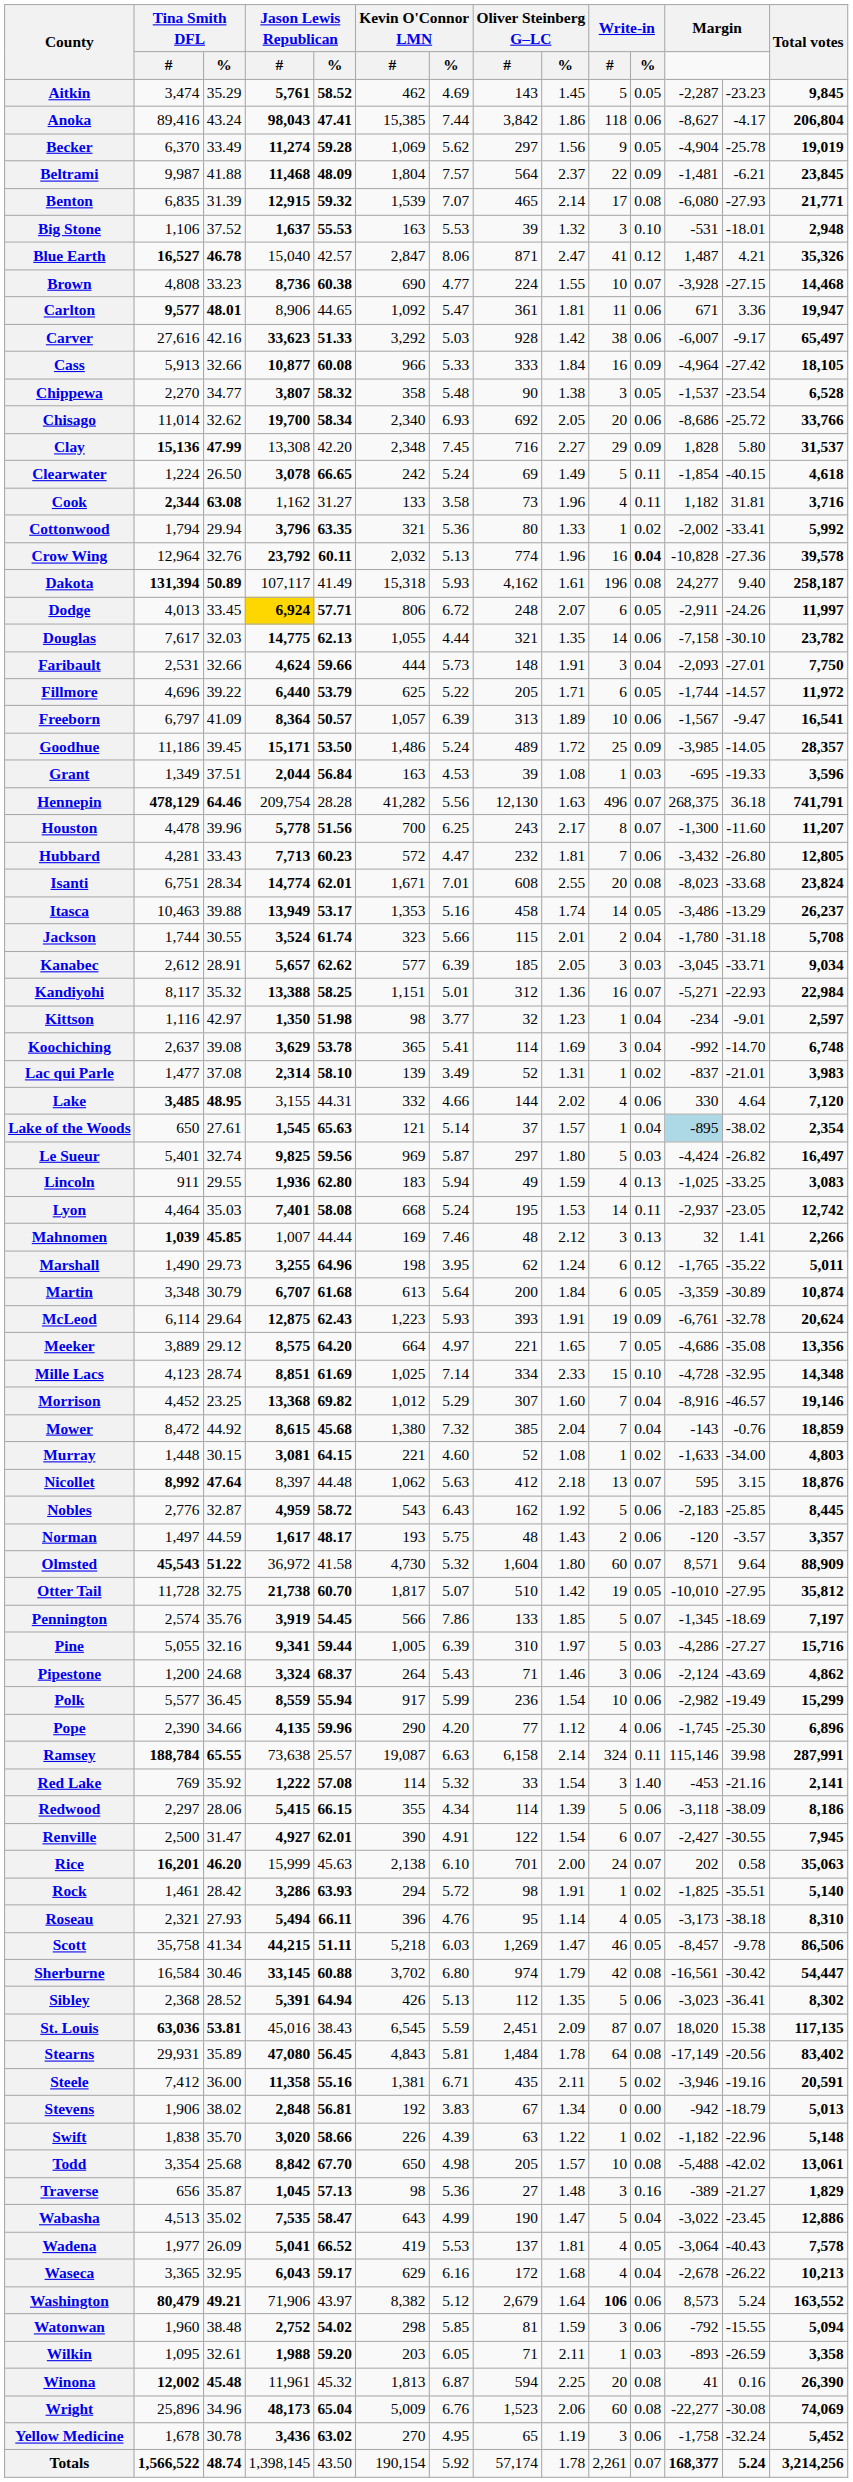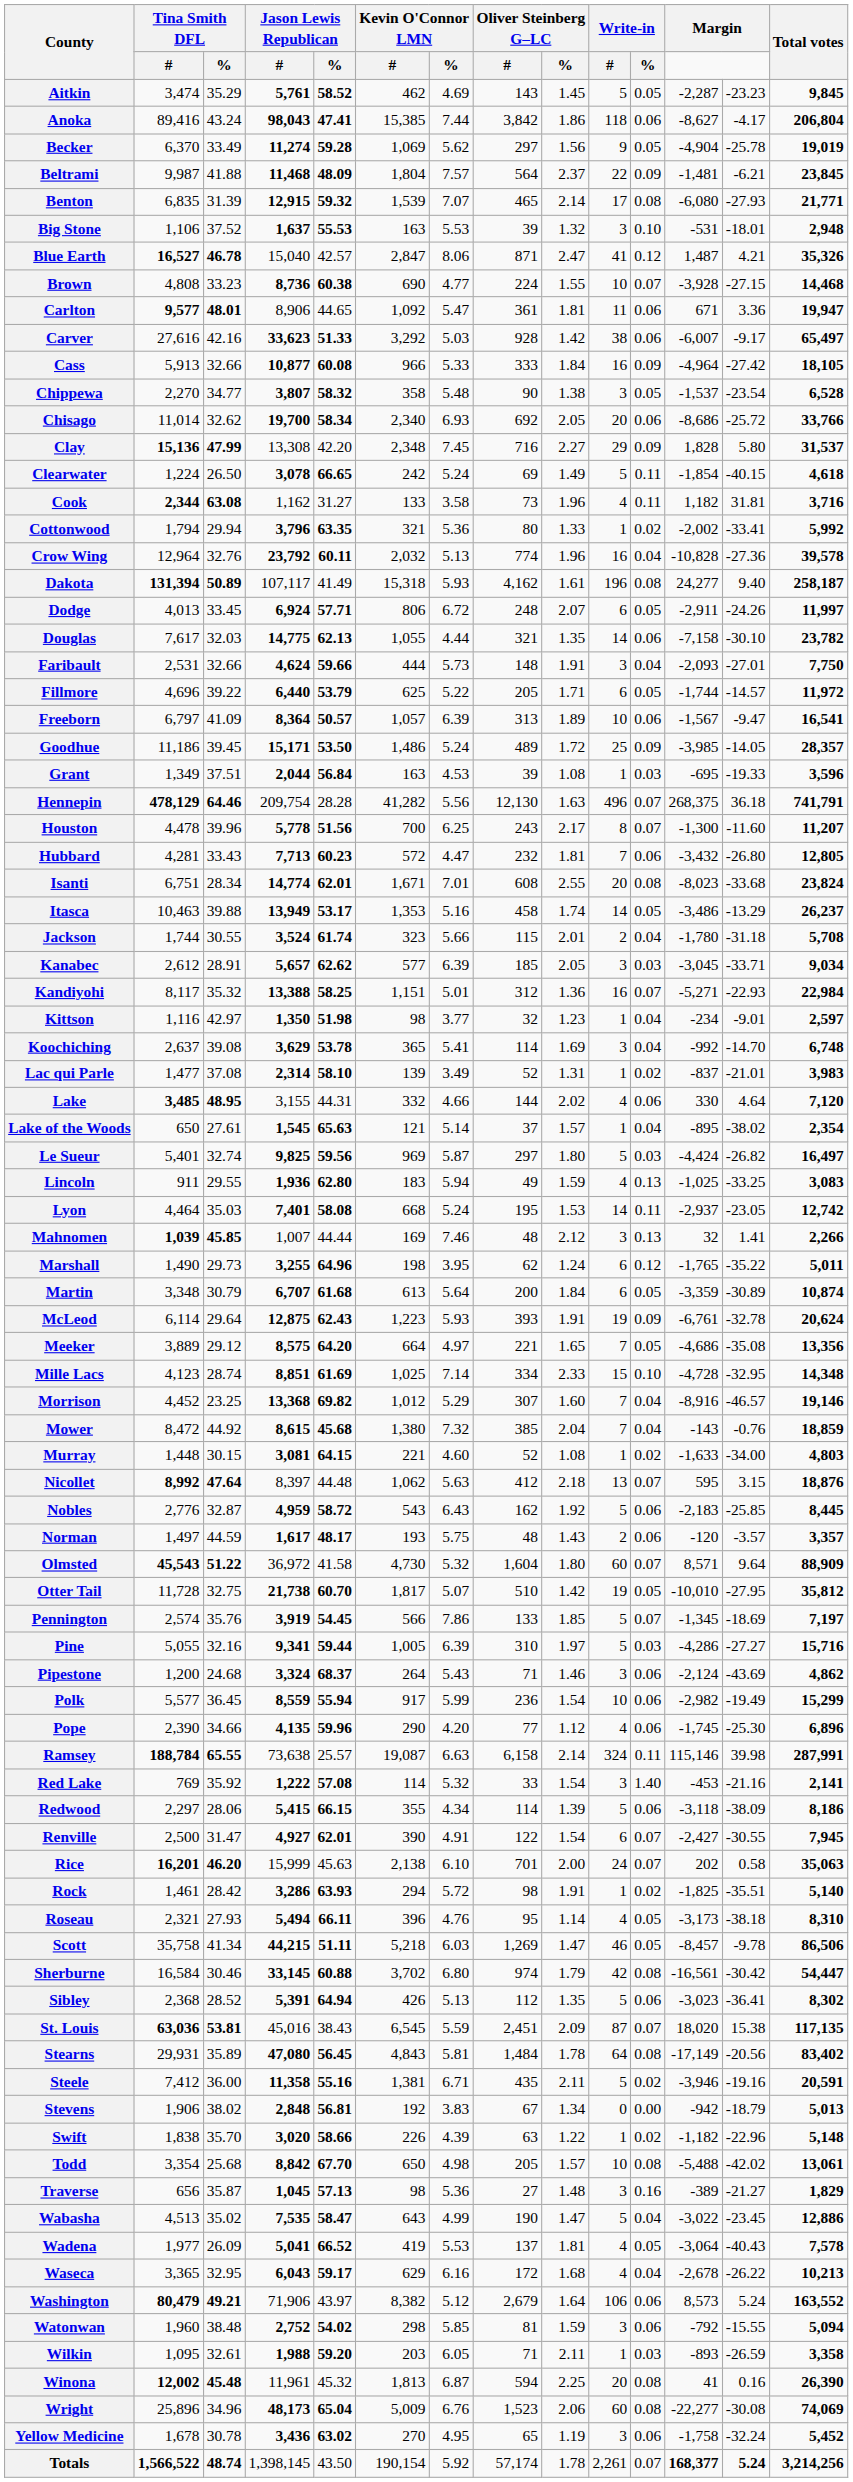(648, 556) bold -> (648, 556) normal
(293, 610) gold background -> (293, 610) no background
(704, 1128) lightblue background -> (704, 1128) no background
(616, 2300) bold -> (616, 2300) normal
